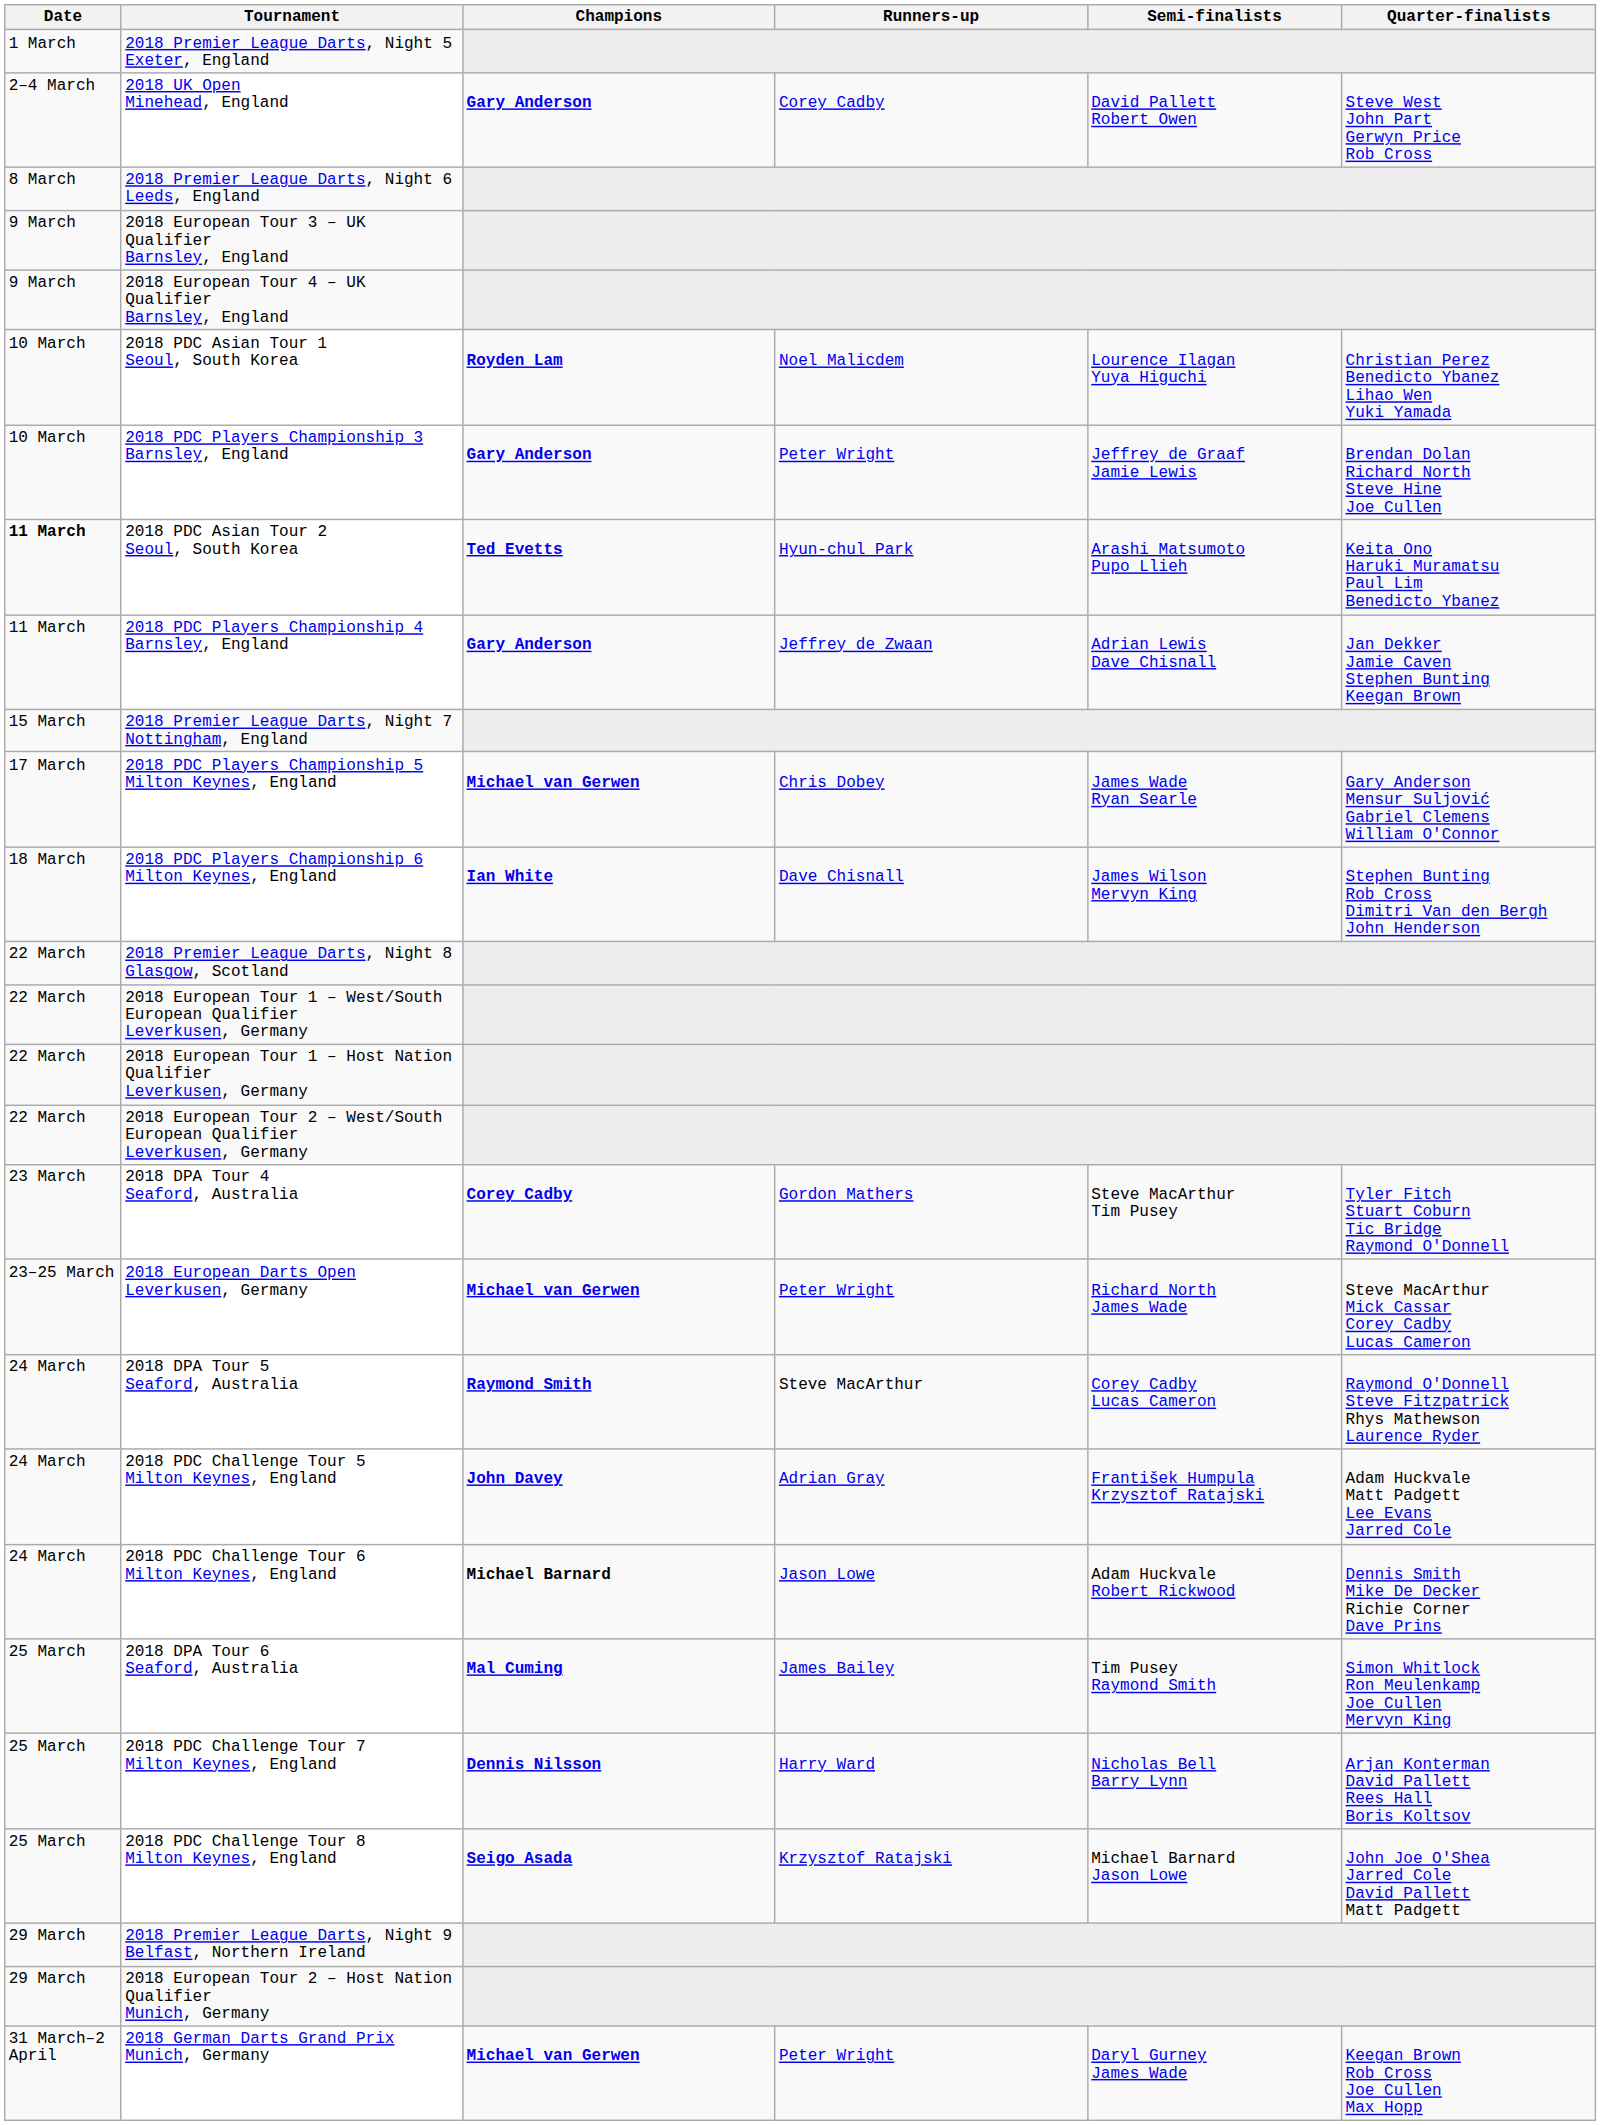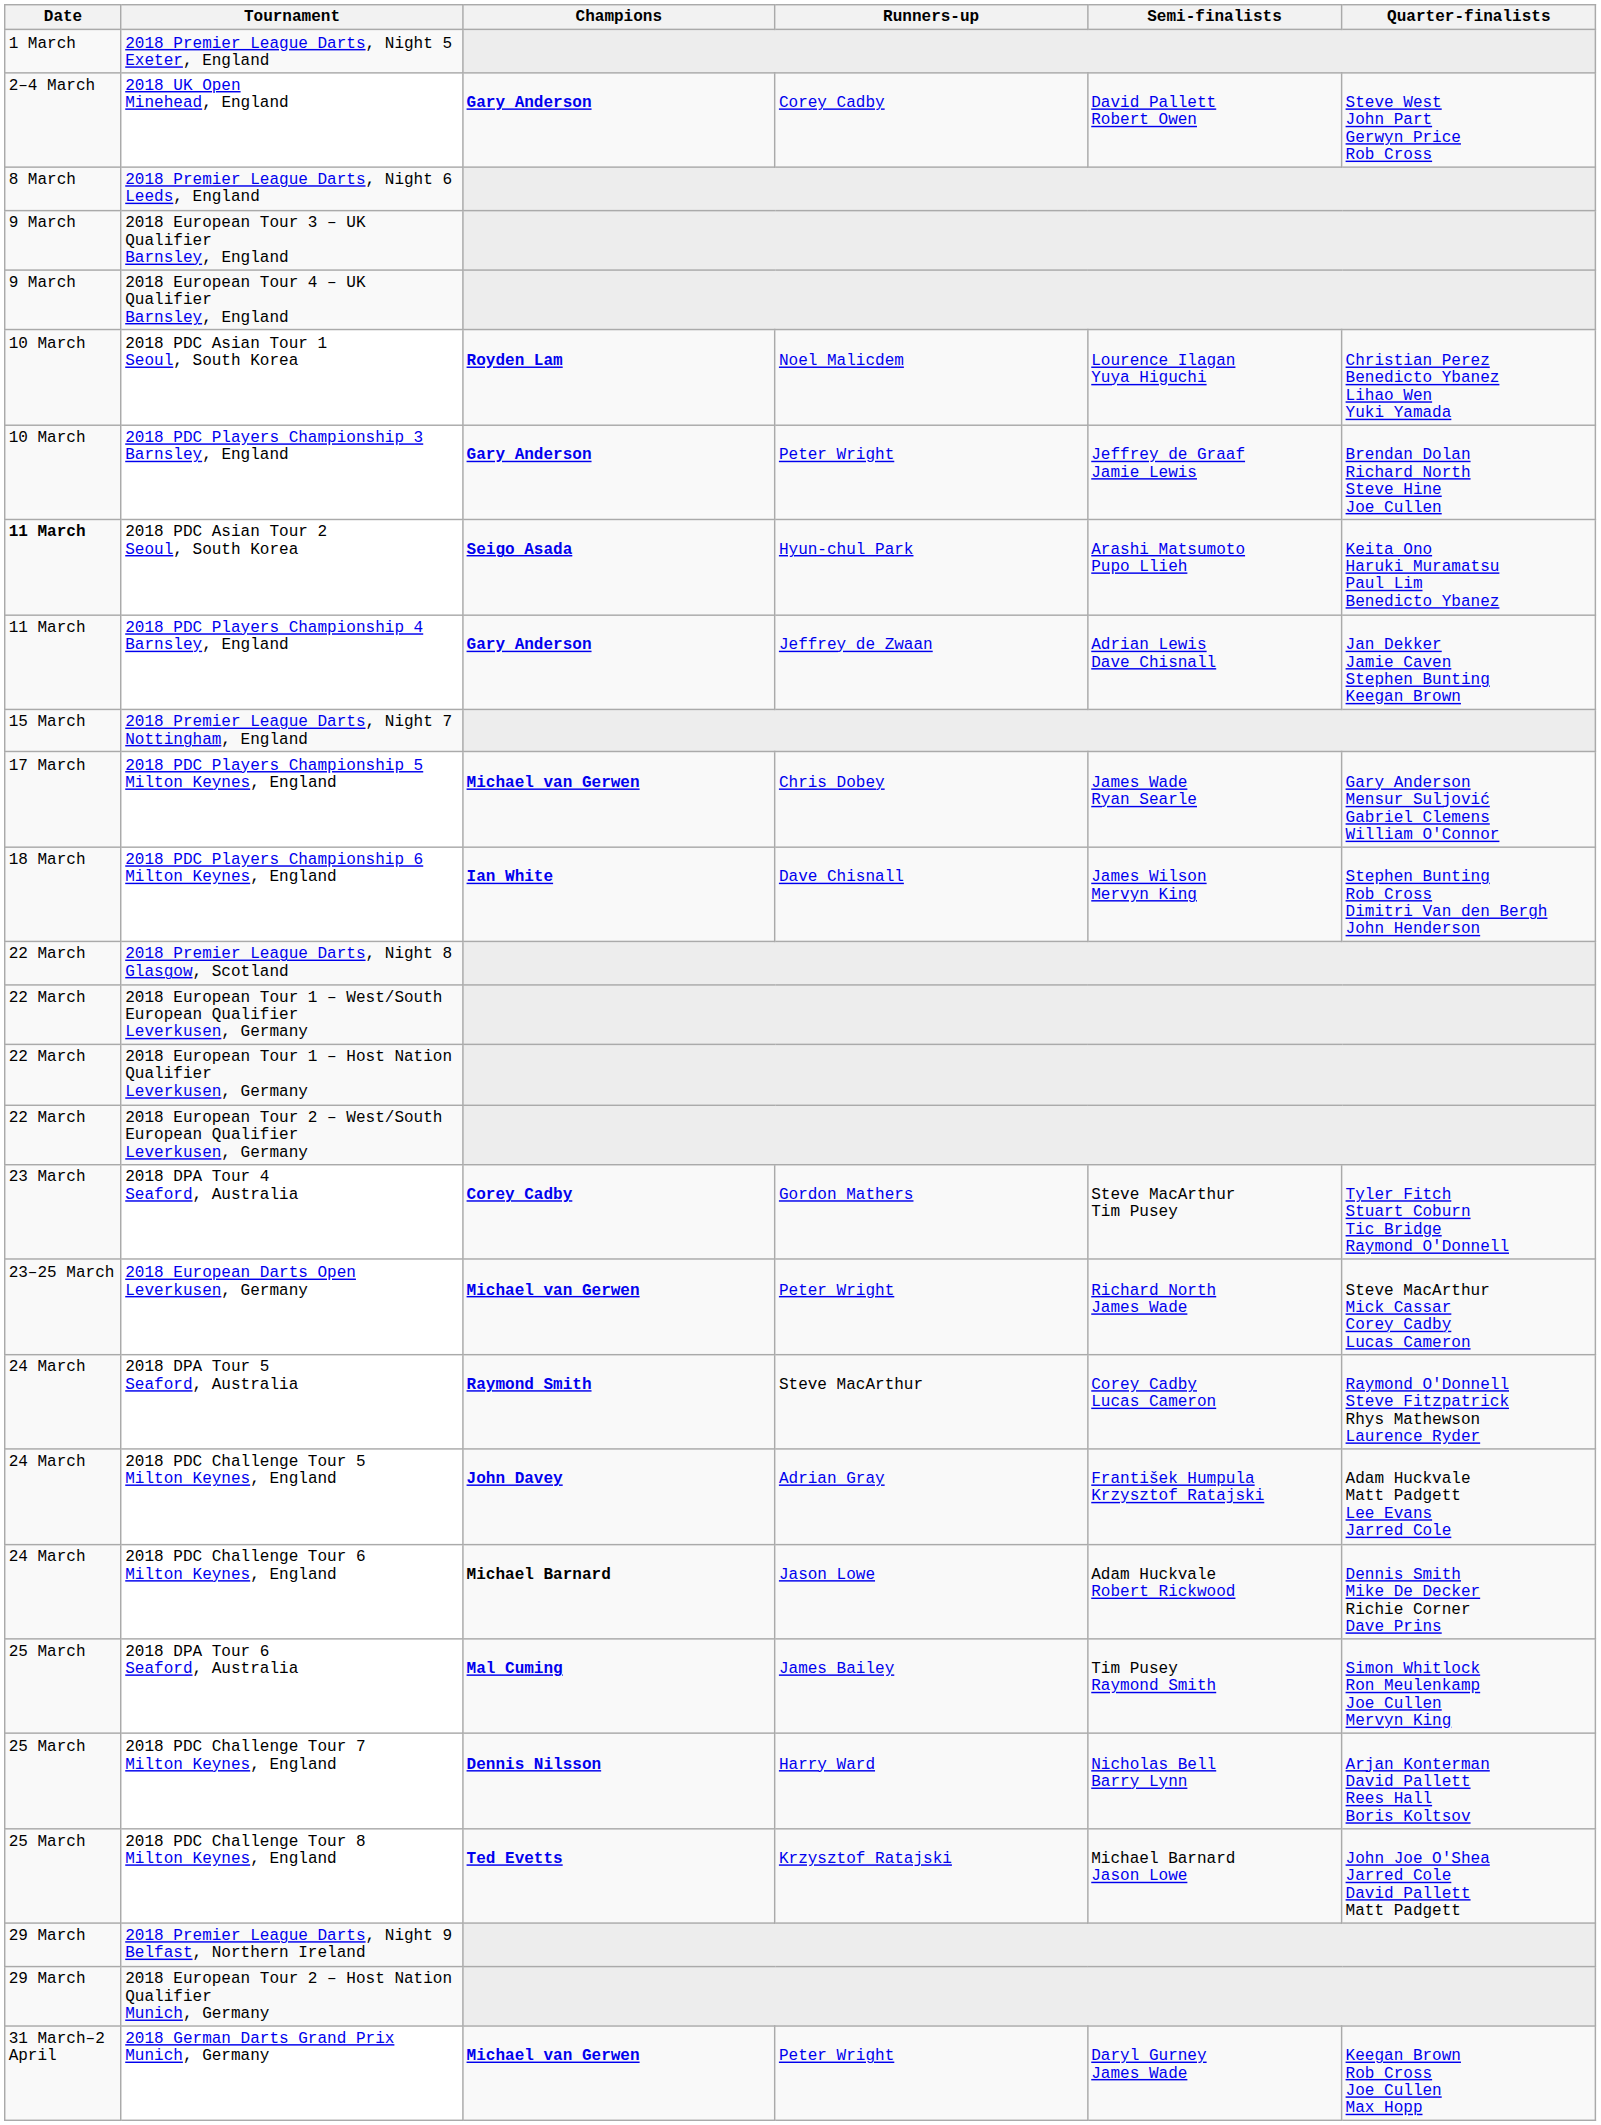(515, 550) Ted Evetts -> (519, 550) Seigo Asada
(519, 1859) Seigo Asada -> (515, 1859) Ted Evetts
